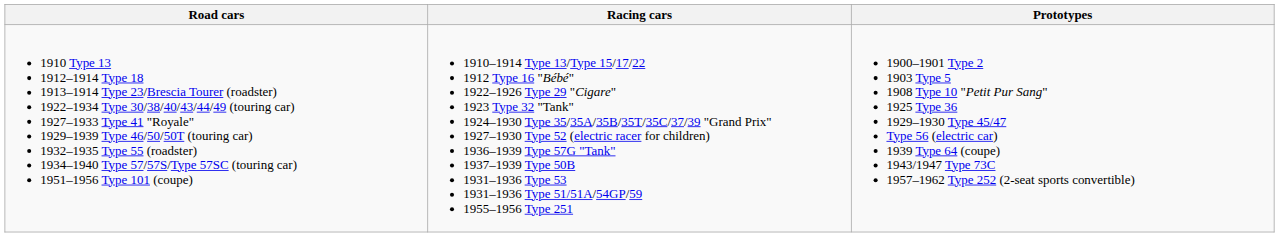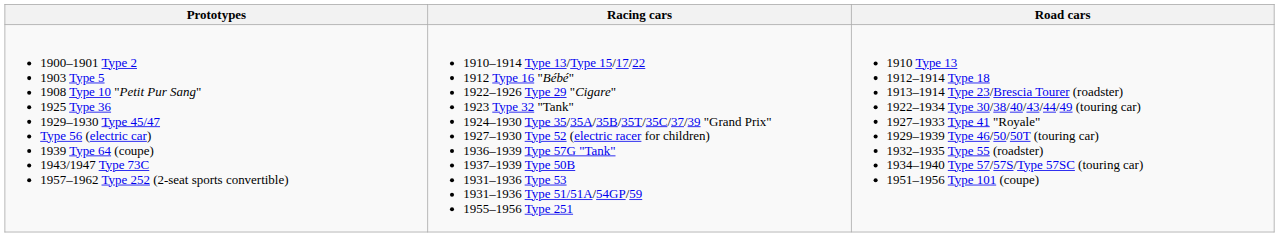columns swapped: (1063, 14) <-> (216, 14)
